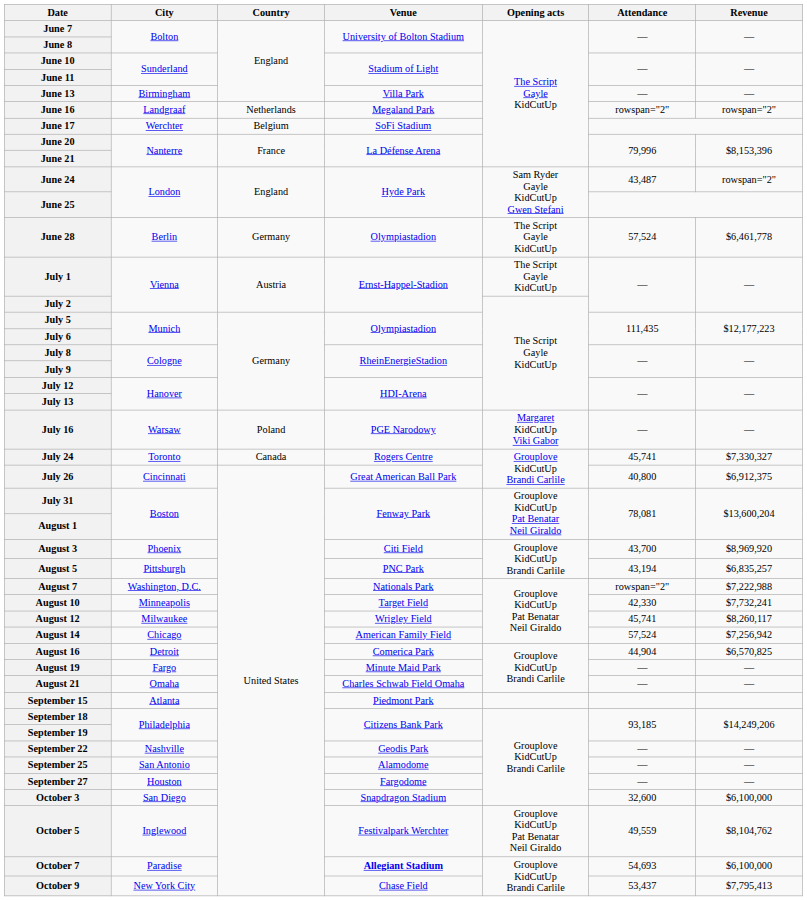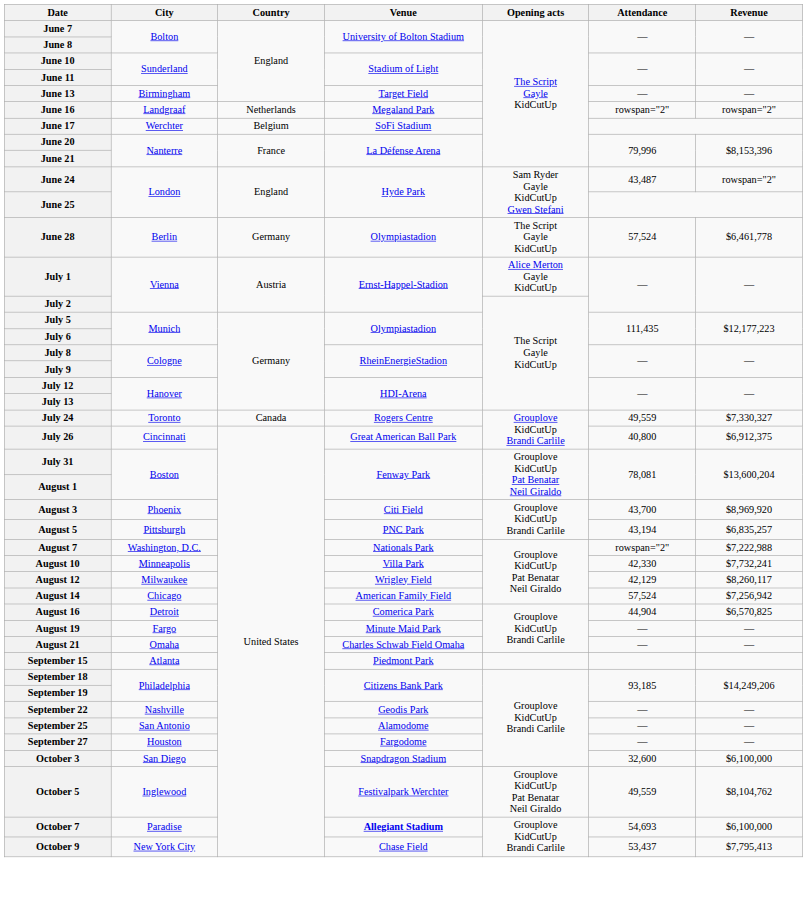(403, 93) Villa Park -> (403, 93) Target Field
(536, 276) The Script Gayle KidCutUp -> (536, 276) Alice Merton Gayle KidCutUp
- row: (58, 429)
(642, 457) 45,741 -> (642, 418) 49,559
(403, 602) Target Field -> (403, 563) Villa Park
(642, 619) 45,741 -> (642, 579) 42,129
